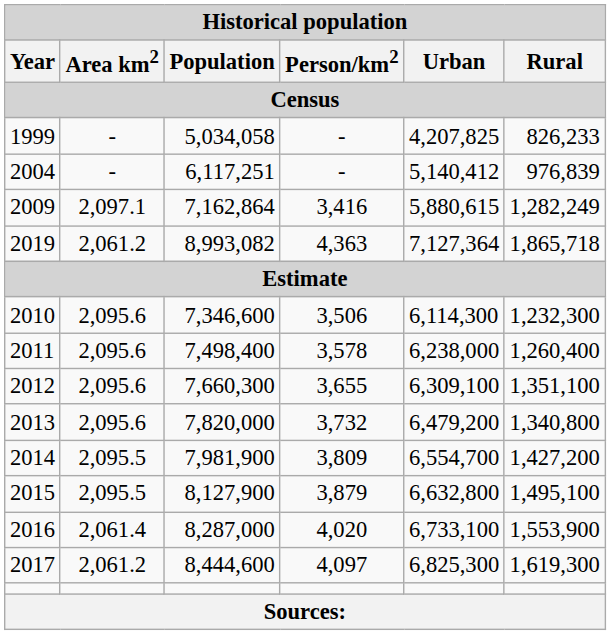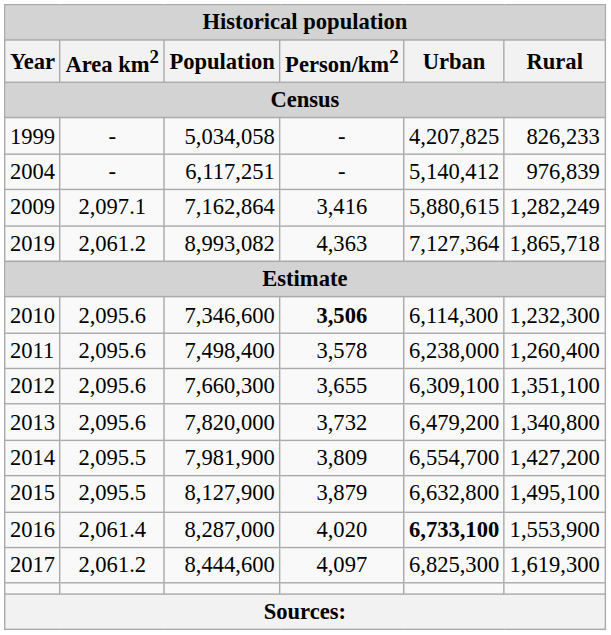(342, 314) normal -> (342, 314) bold
(454, 529) normal -> (454, 529) bold
